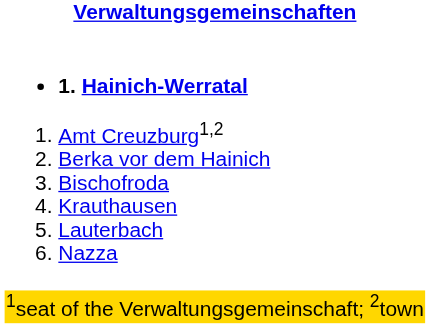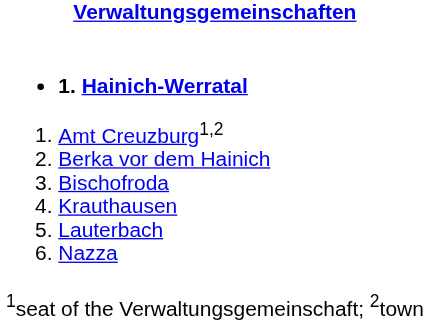(215, 306) gold background -> (215, 306) no background
